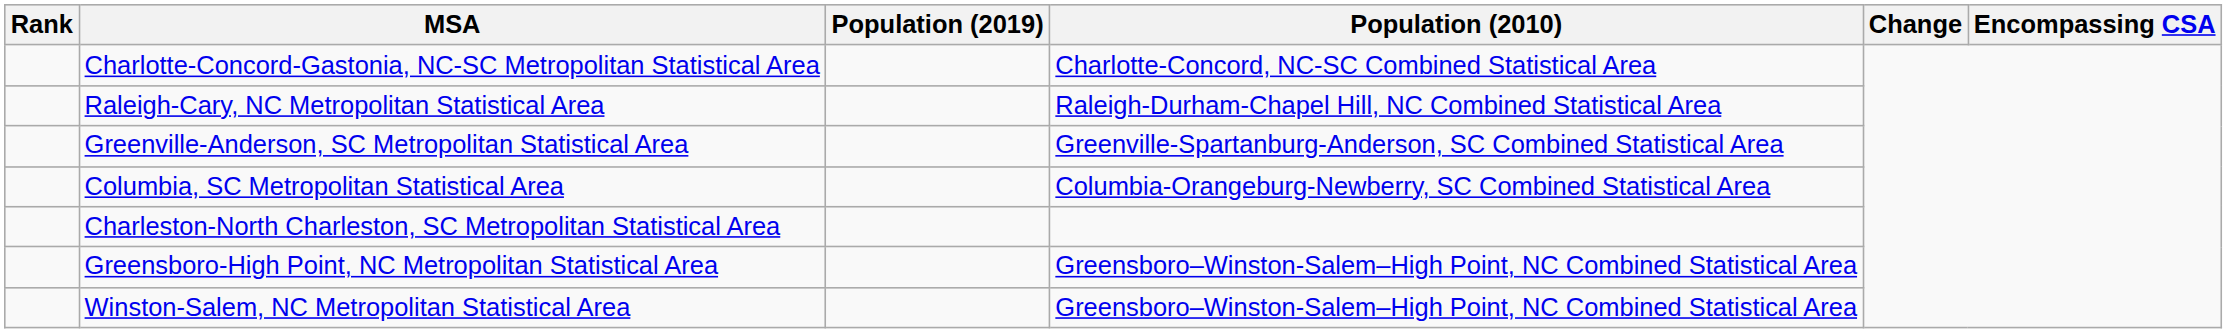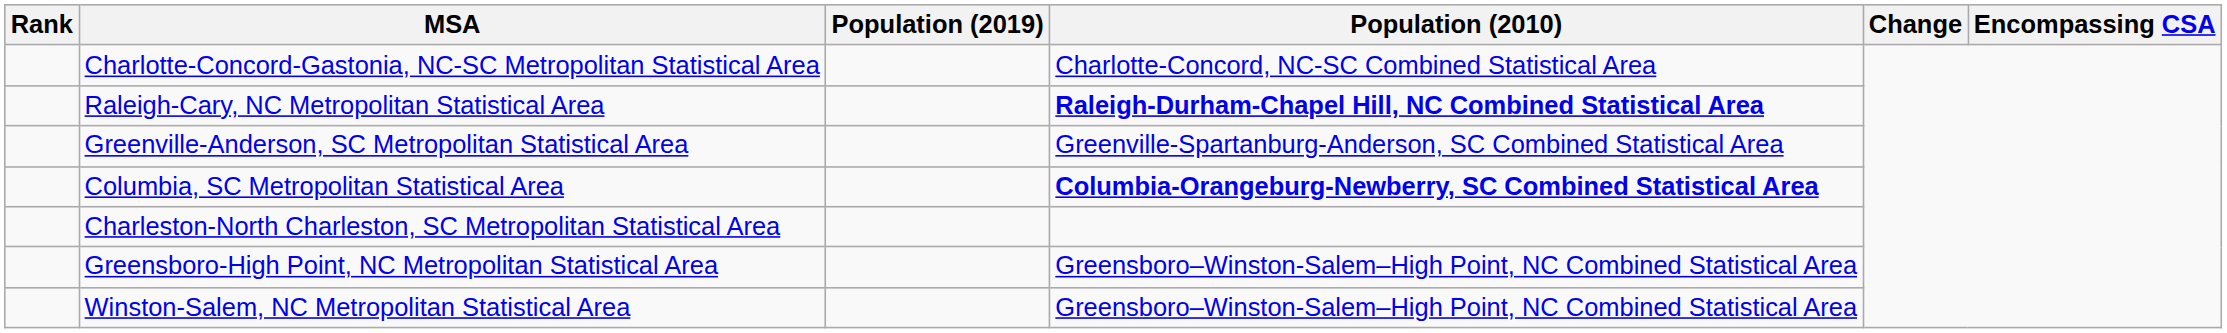(1388, 105) normal -> (1410, 105) bold
(1413, 186) normal -> (1437, 186) bold
